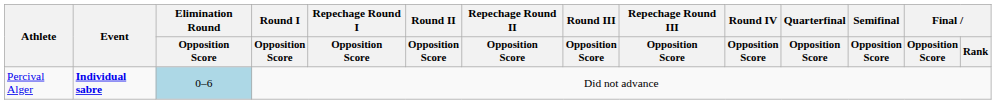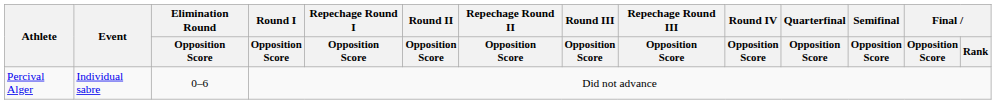(101, 83) bold -> (100, 83) normal
(204, 83) lightblue background -> (200, 83) no background
